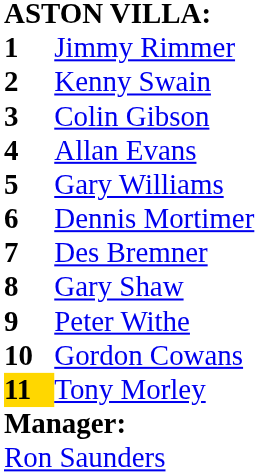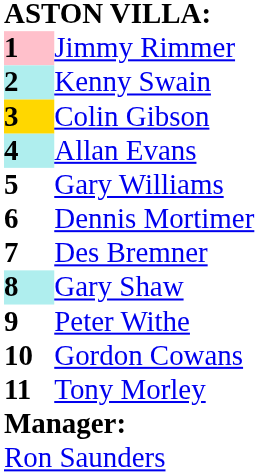(11, 47) no background -> (11, 47) pink background
(11, 81) no background -> (11, 81) paleturquoise background
(11, 116) no background -> (11, 116) gold background
(11, 150) no background -> (11, 150) paleturquoise background
(11, 286) no background -> (11, 286) paleturquoise background
(18, 389) gold background -> (18, 389) no background
